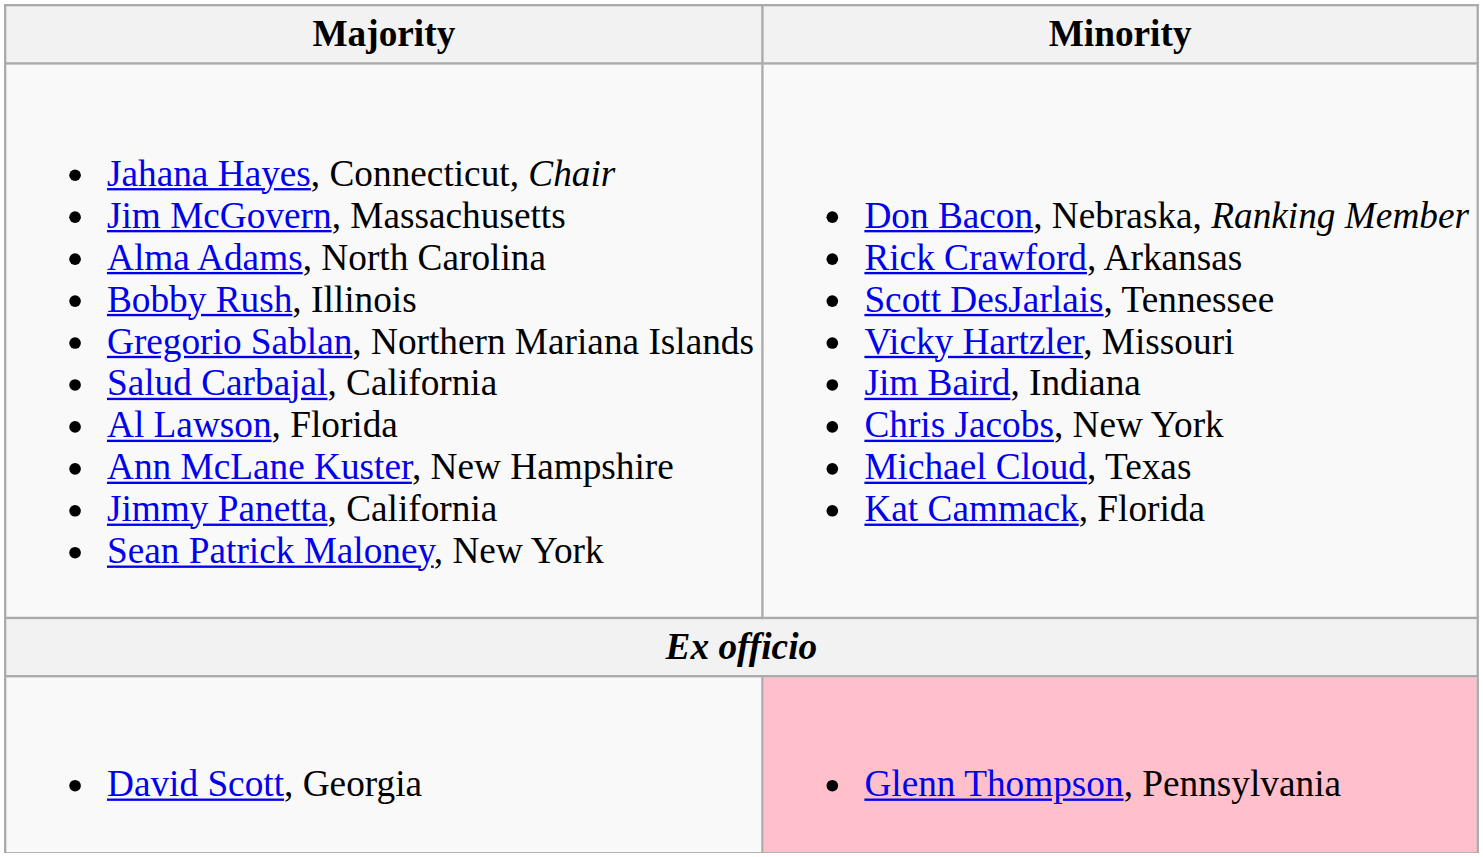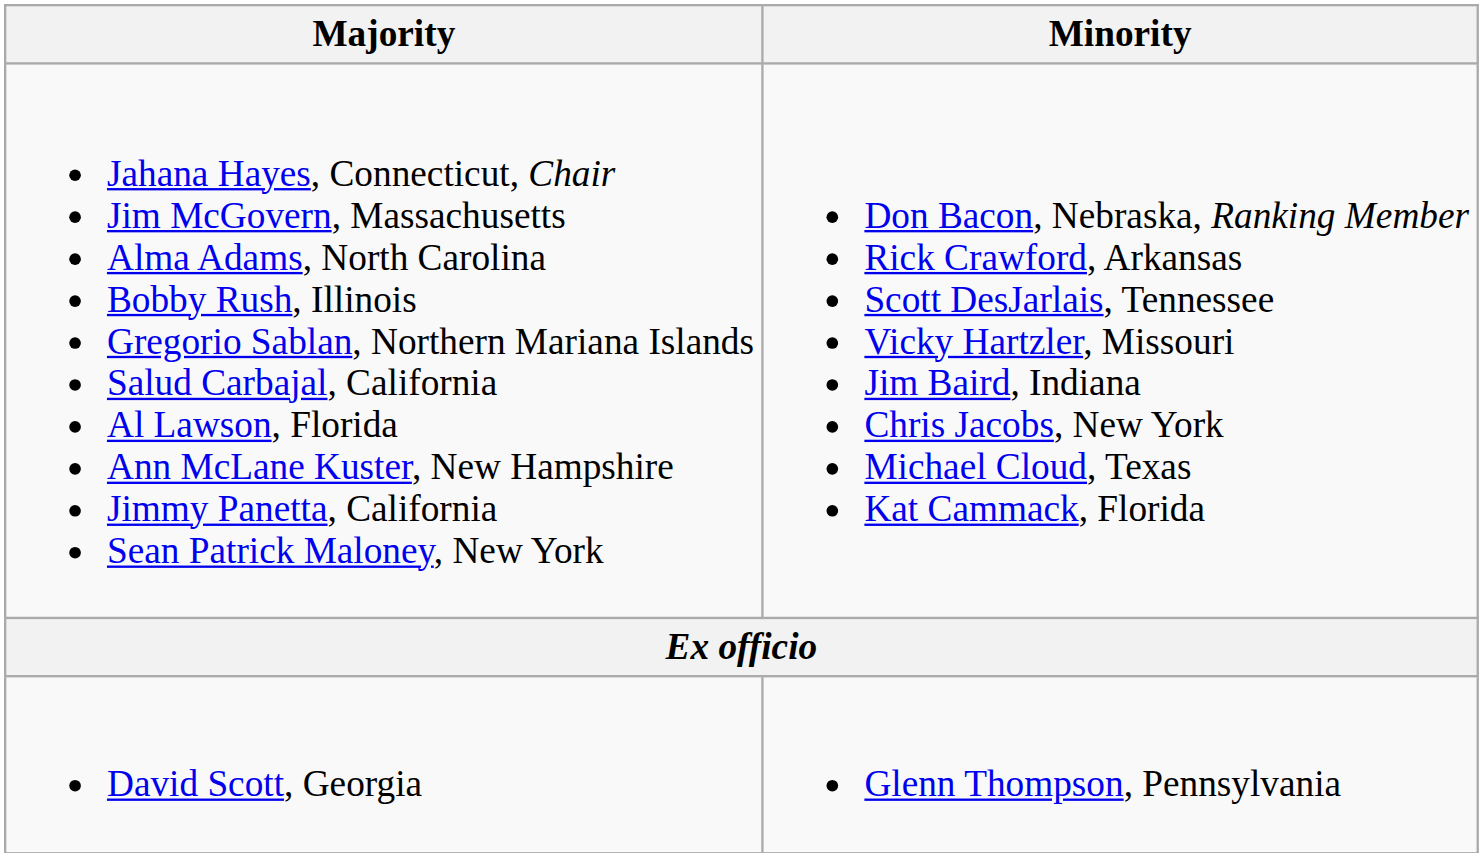(1120, 785) pink background -> (1120, 785) no background
